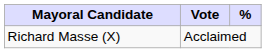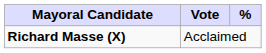(64, 36) normal -> (67, 36) bold
